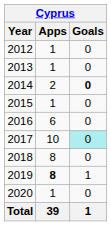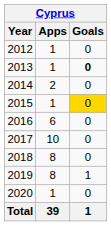(88, 67) normal -> (88, 67) bold
(88, 85) bold -> (88, 85) normal
(88, 103) no background -> (88, 103) gold background
(88, 139) paleturquoise background -> (88, 139) no background
(53, 175) bold -> (53, 175) normal
